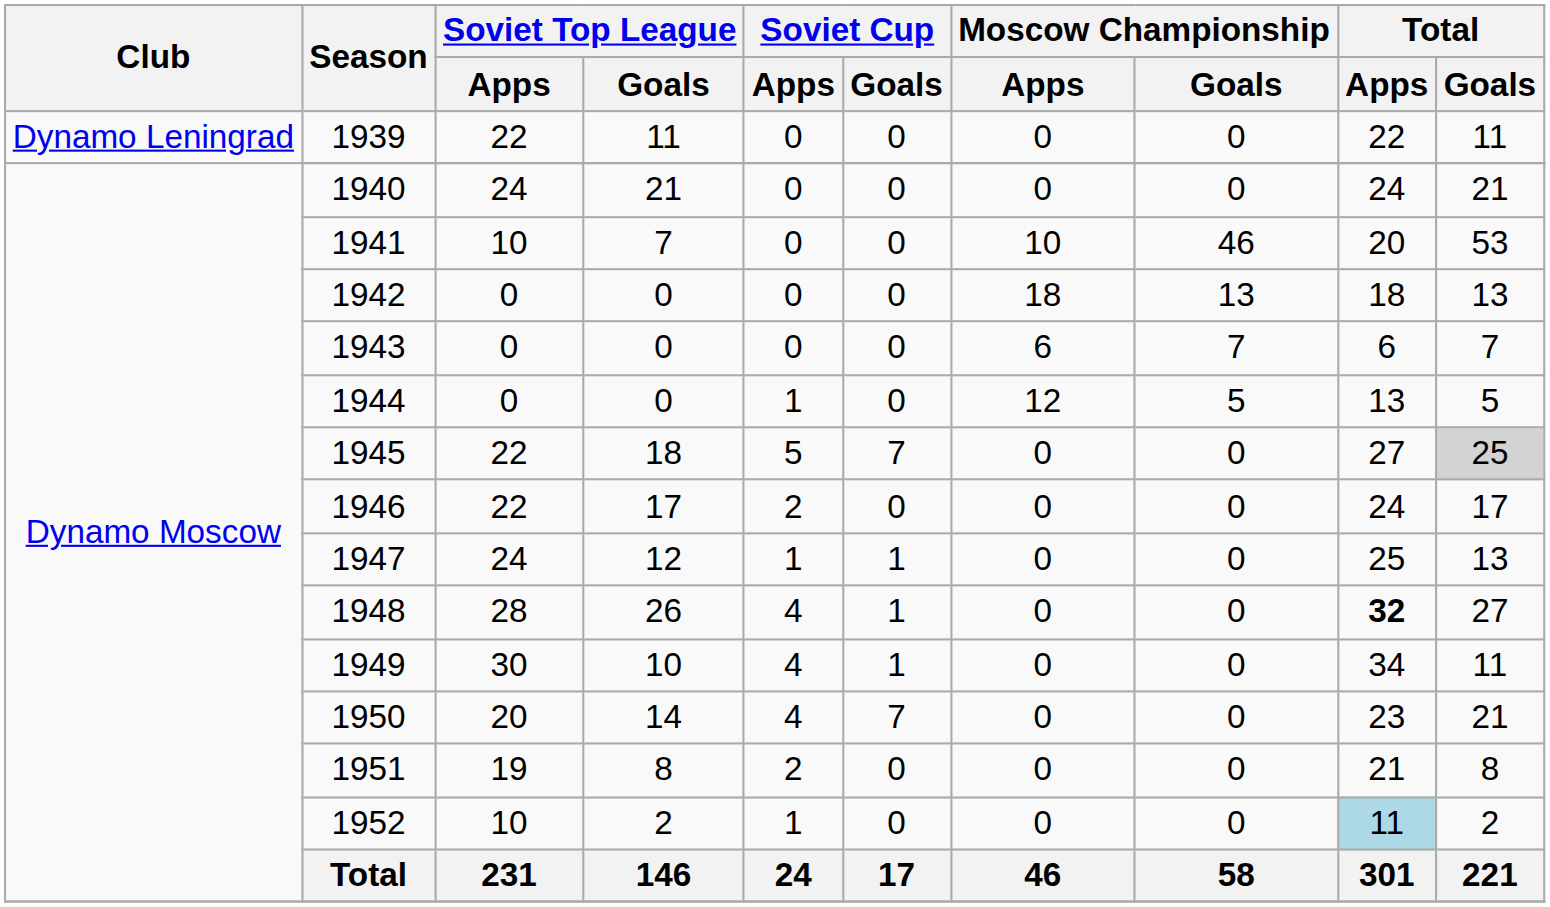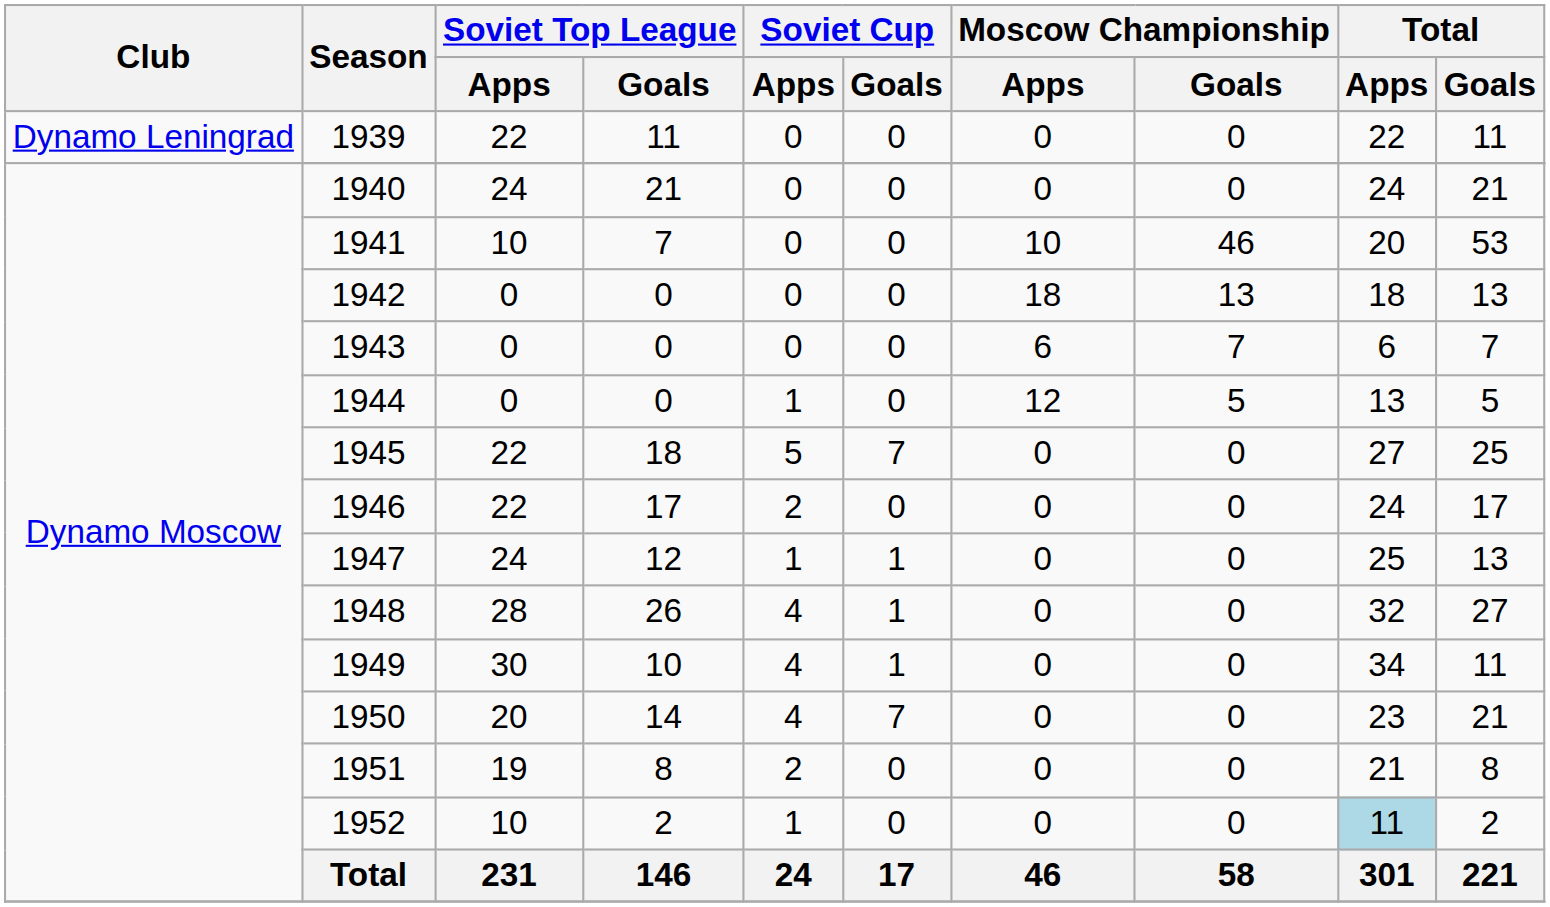(1490, 453) lightgrey background -> (1490, 453) no background
(1387, 611) bold -> (1387, 611) normal
